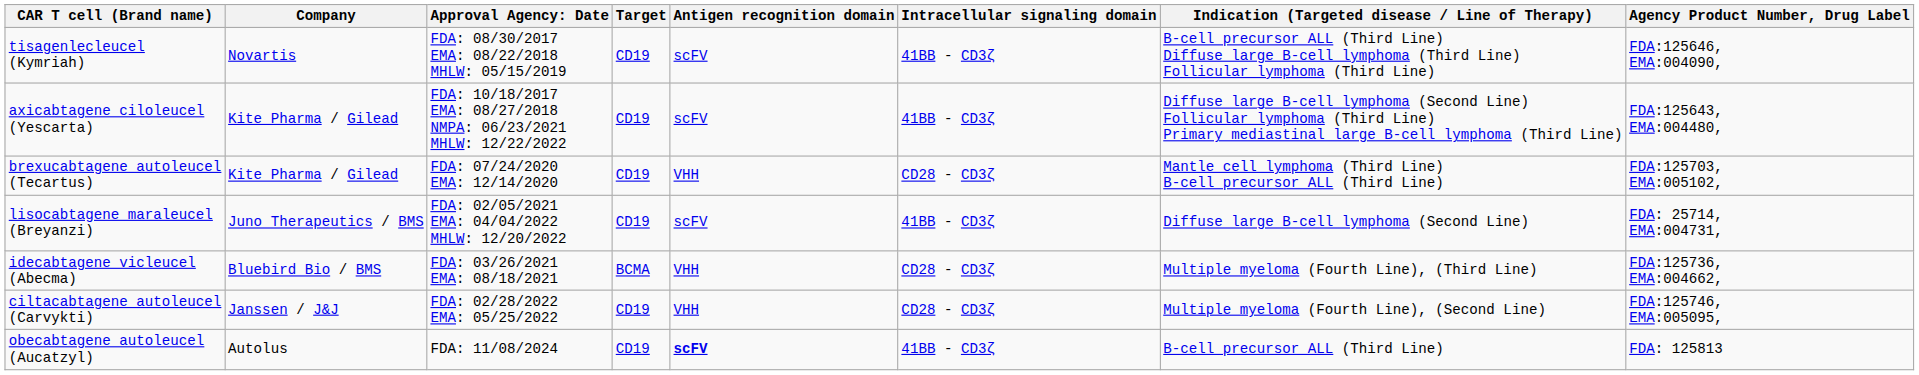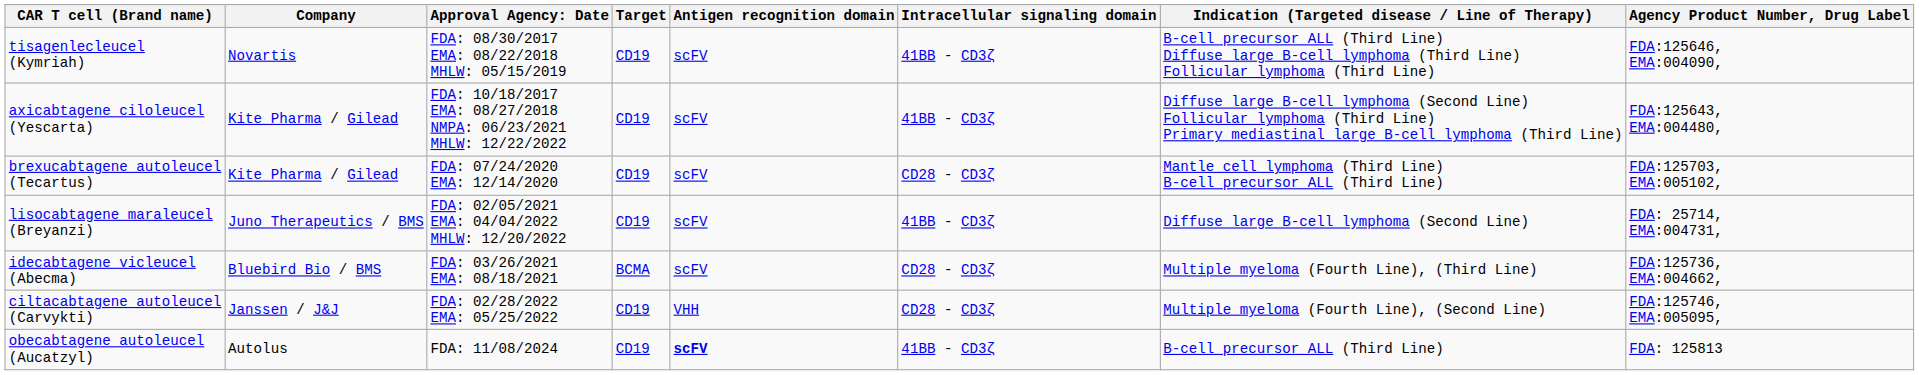(686, 175) VHH -> (691, 175) scFV
(686, 271) VHH -> (691, 271) scFV
